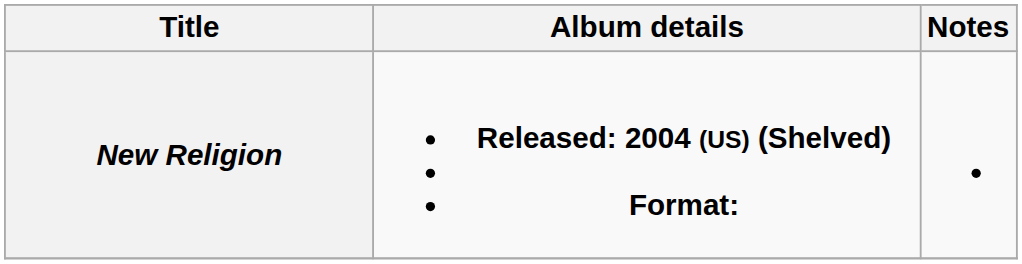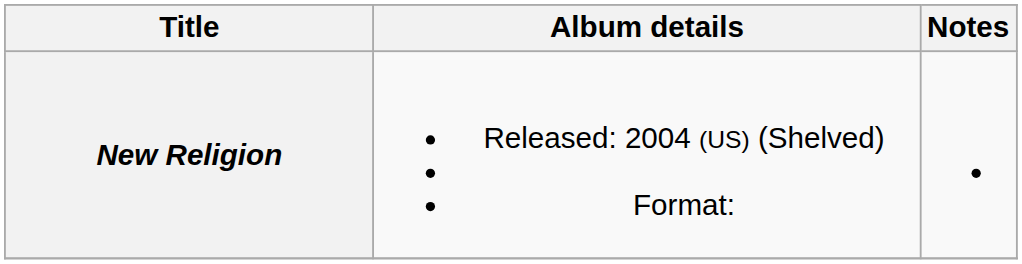(647, 172) bold -> (647, 172) normal
